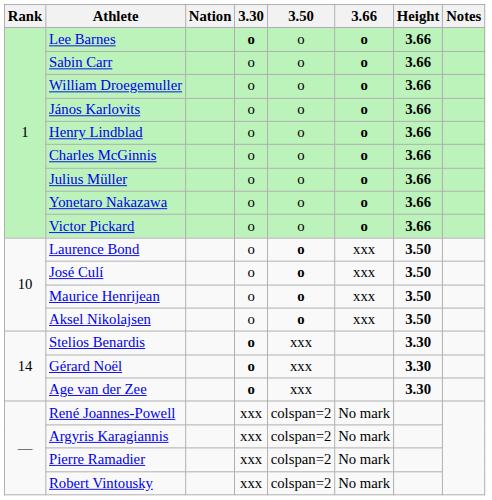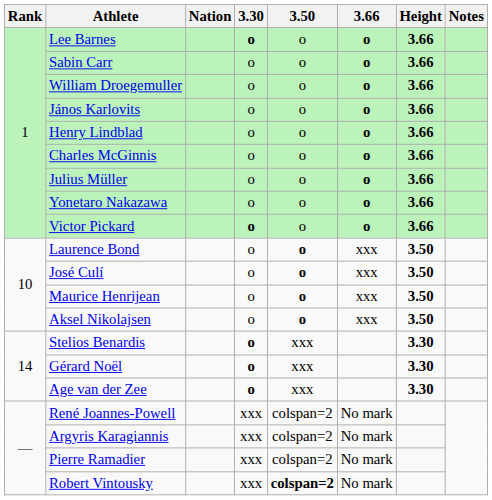(251, 226) normal -> (251, 226) bold
(301, 483) normal -> (302, 483) bold
